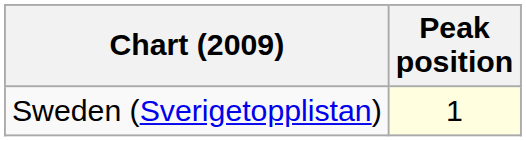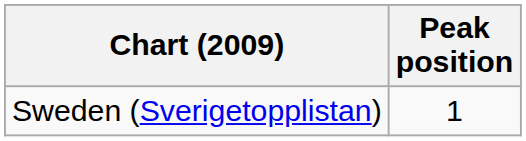(454, 110) lightyellow background -> (454, 110) no background
